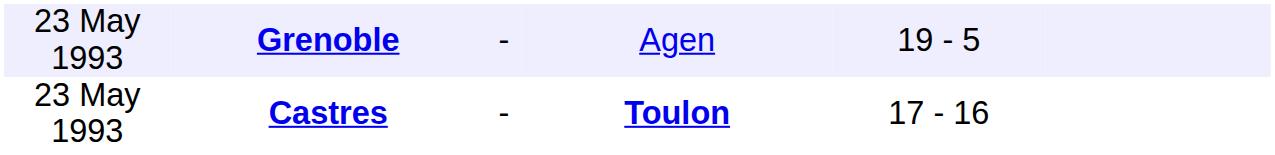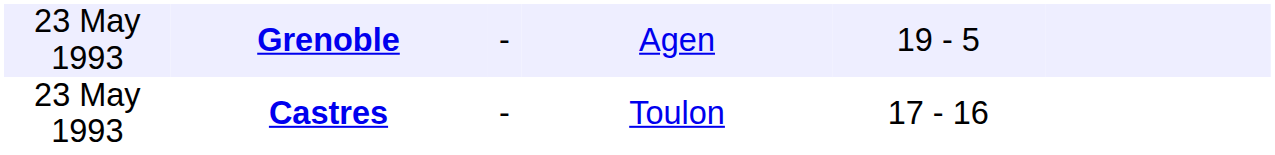(677, 113) bold -> (677, 113) normal
